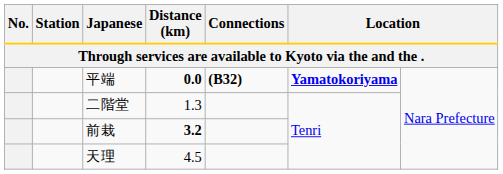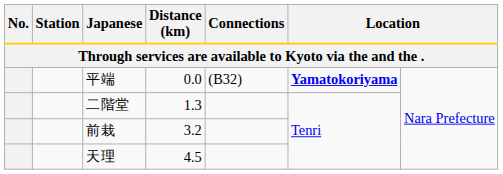(193, 80) bold -> (193, 80) normal
(225, 80) bold -> (225, 80) normal
(193, 131) bold -> (193, 131) normal
